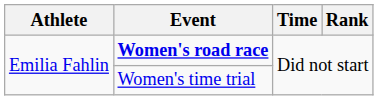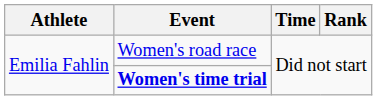(193, 50) bold -> (187, 50) normal
(186, 80) normal -> (192, 80) bold
